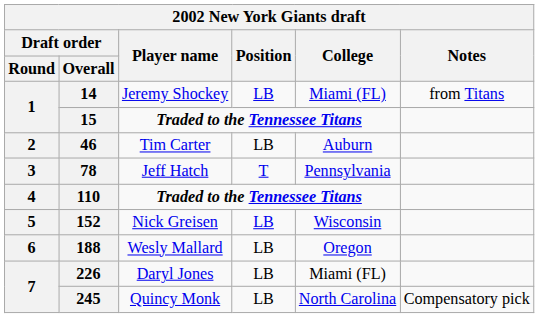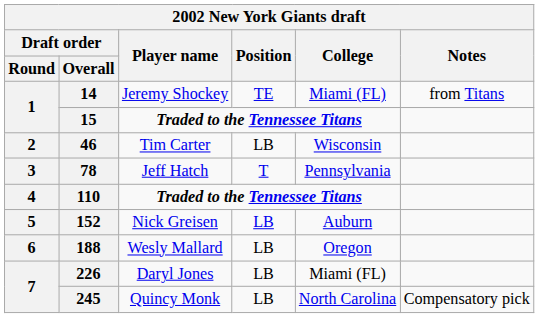(264, 94) LB -> (264, 94) TE
(348, 145) Auburn -> (348, 145) Wisconsin
(348, 222) Wisconsin -> (348, 222) Auburn
